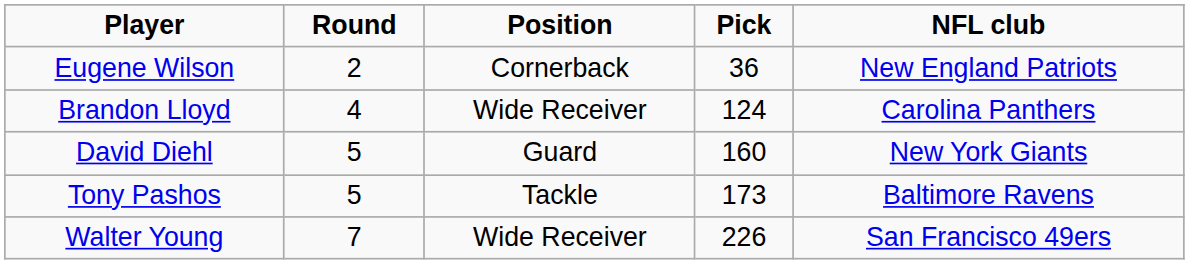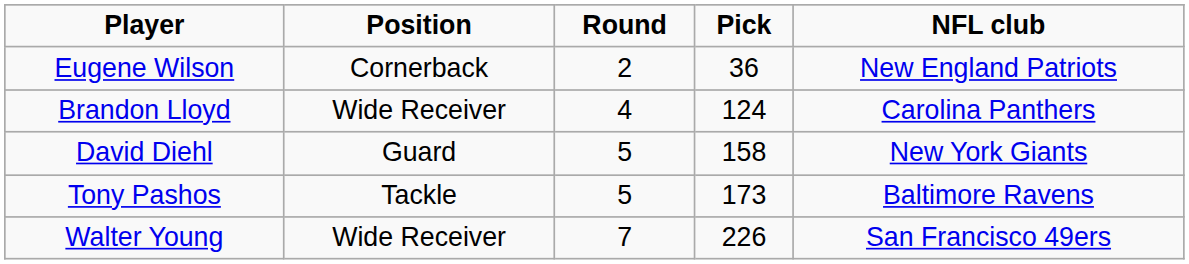columns swapped: (560, 25) <-> (354, 25)
(744, 152) 160 -> (744, 152) 158
